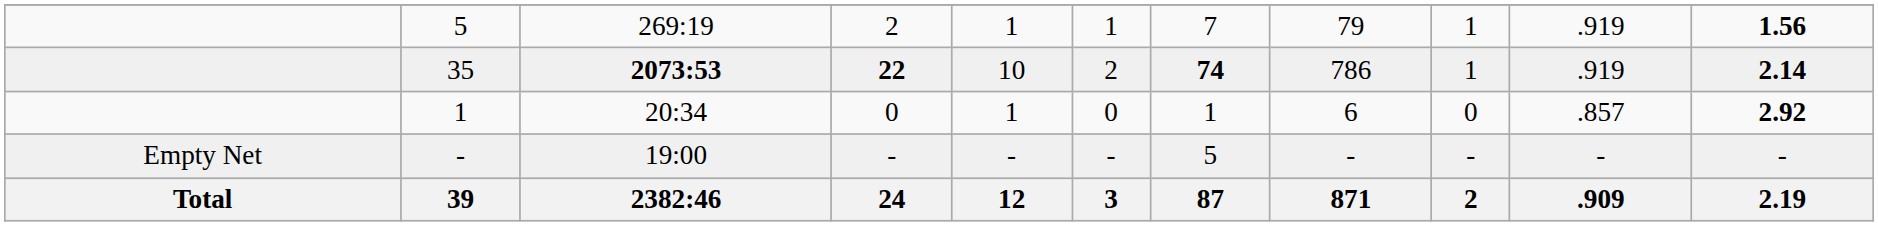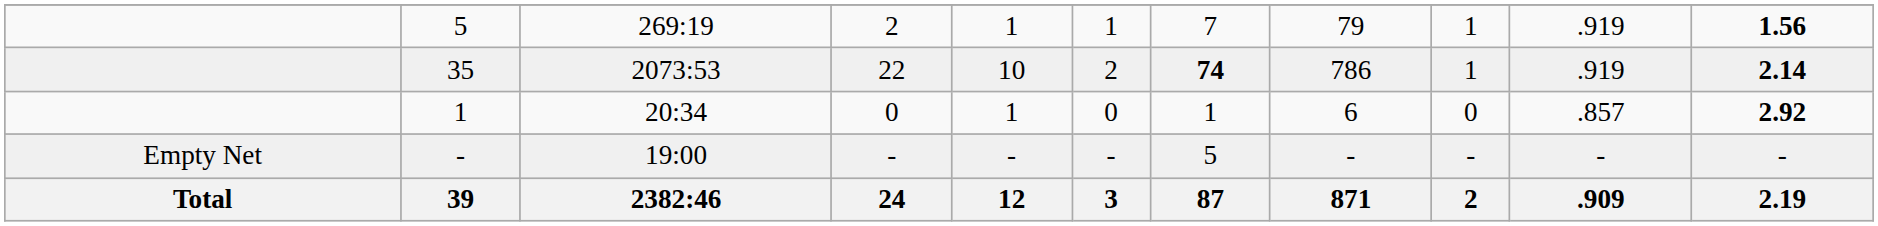(676, 69) bold -> (676, 69) normal
(892, 69) bold -> (892, 69) normal
